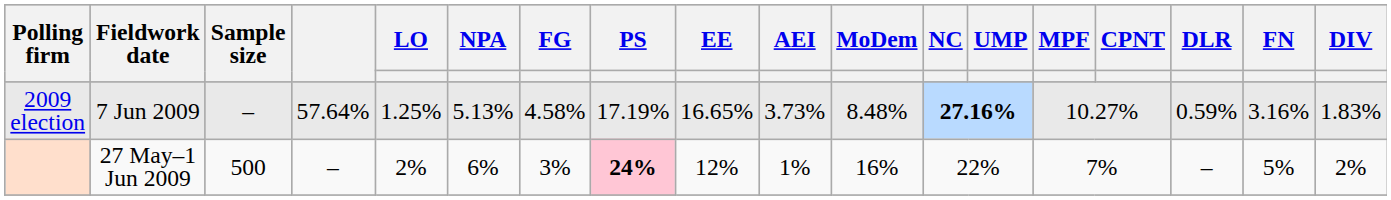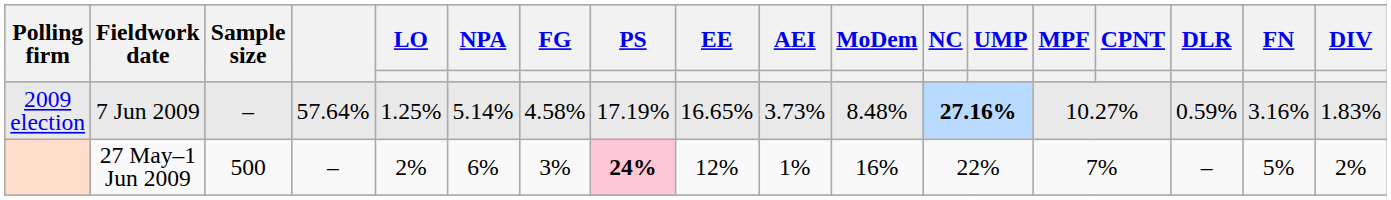(483, 110) 5.13% -> (483, 110) 5.14%
